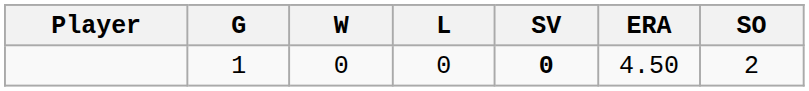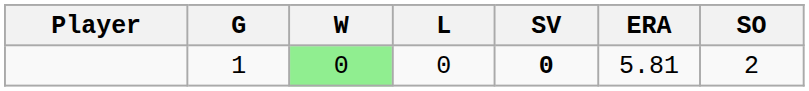(341, 66) no background -> (341, 66) lightgreen background
(649, 66) 4.50 -> (649, 66) 5.81
